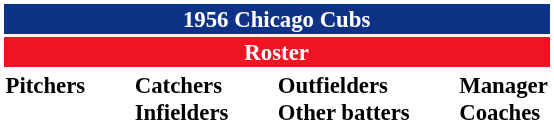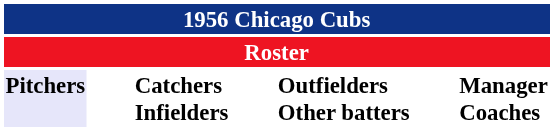(45, 84) no background -> (45, 84) lavender background
